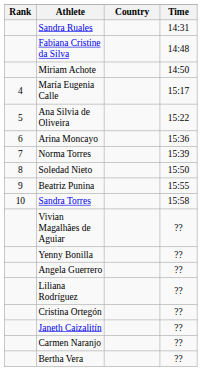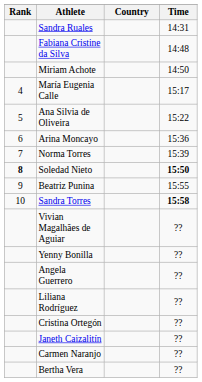(20, 170) normal -> (20, 170) bold
(179, 170) normal -> (178, 170) bold
(179, 201) normal -> (178, 201) bold
